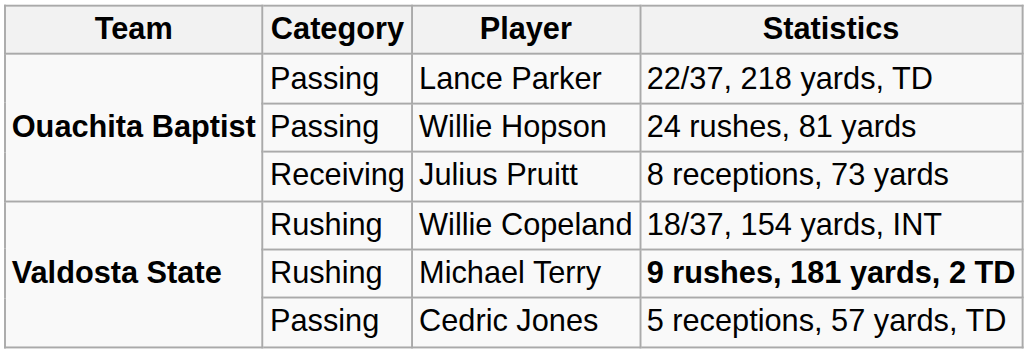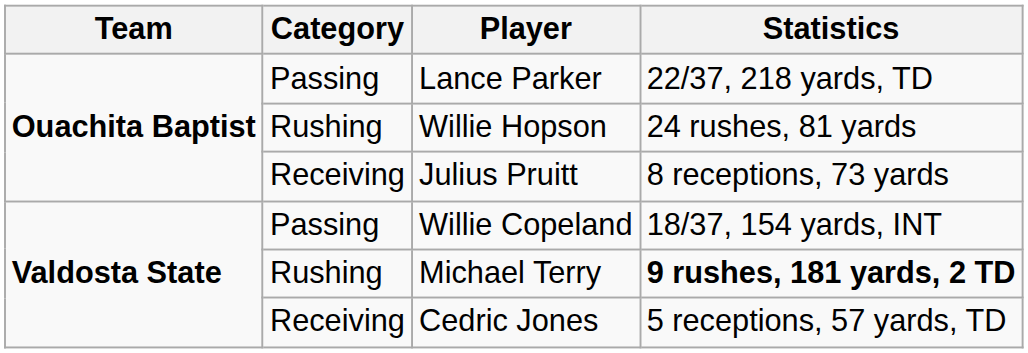(325, 127) Passing -> (326, 127) Rushing
(326, 224) Rushing -> (325, 224) Passing
(325, 321) Passing -> (337, 321) Receiving
